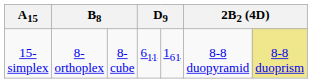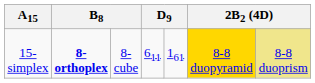(79, 60) normal -> (81, 60) bold
(218, 60) no background -> (222, 60) gold background
